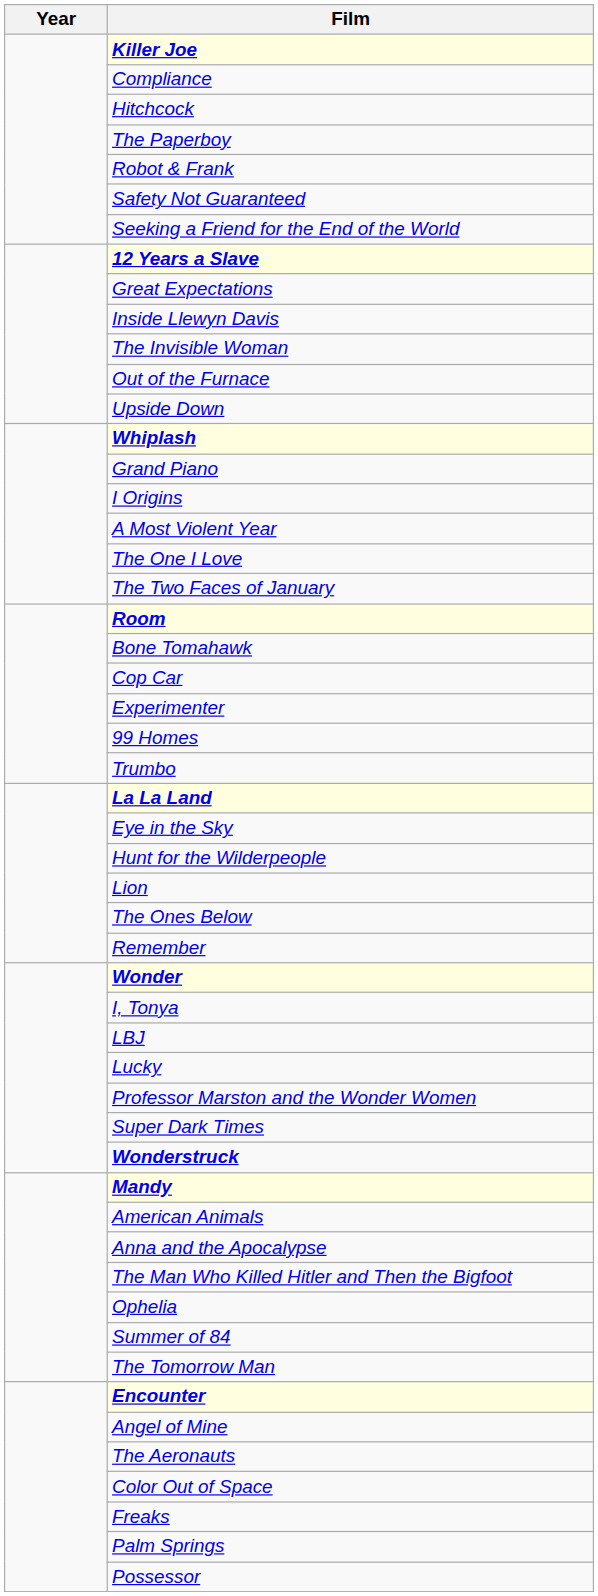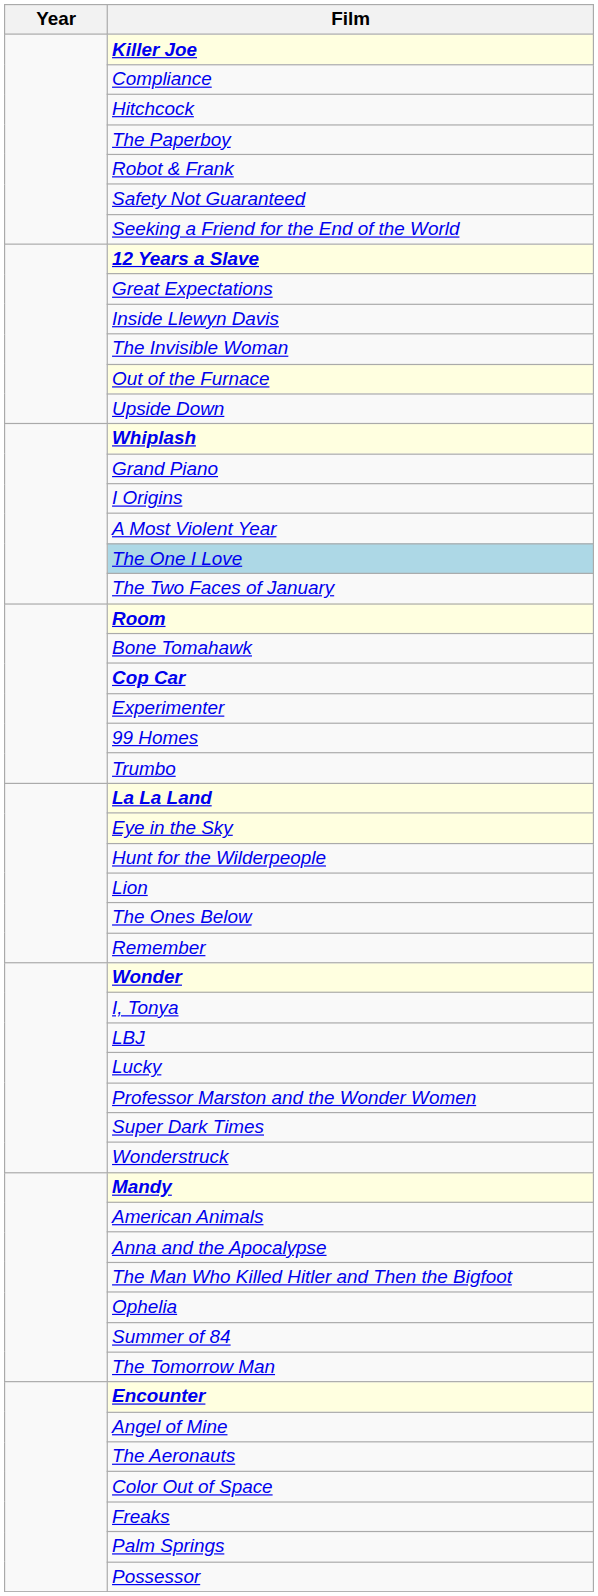(191, 378) no background -> (191, 378) lightyellow background
(177, 558) no background -> (177, 558) lightblue background
(147, 678) normal -> (149, 678) bold
(172, 827) no background -> (172, 827) lightyellow background
(175, 1157) bold -> (170, 1157) normal
